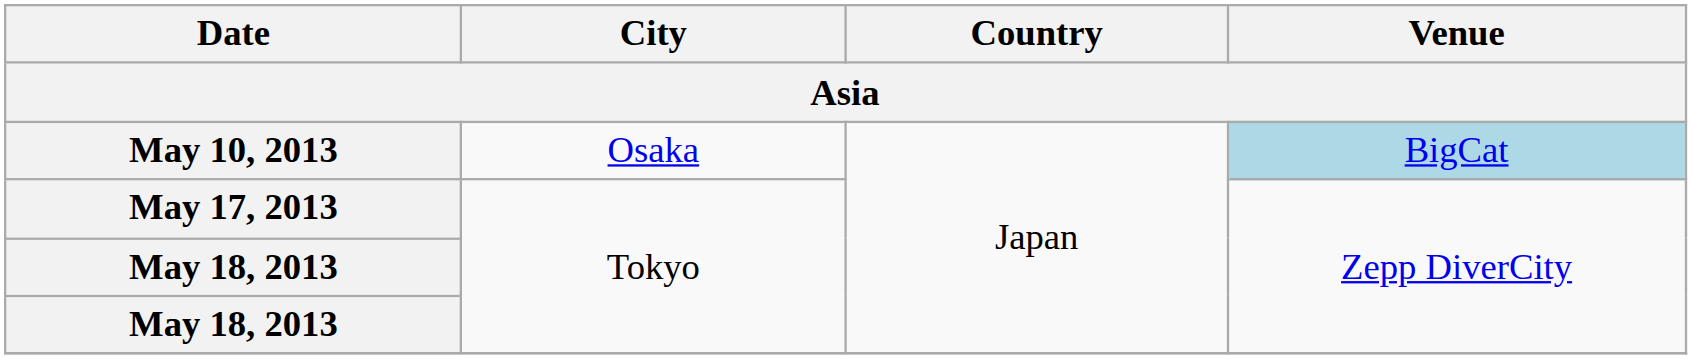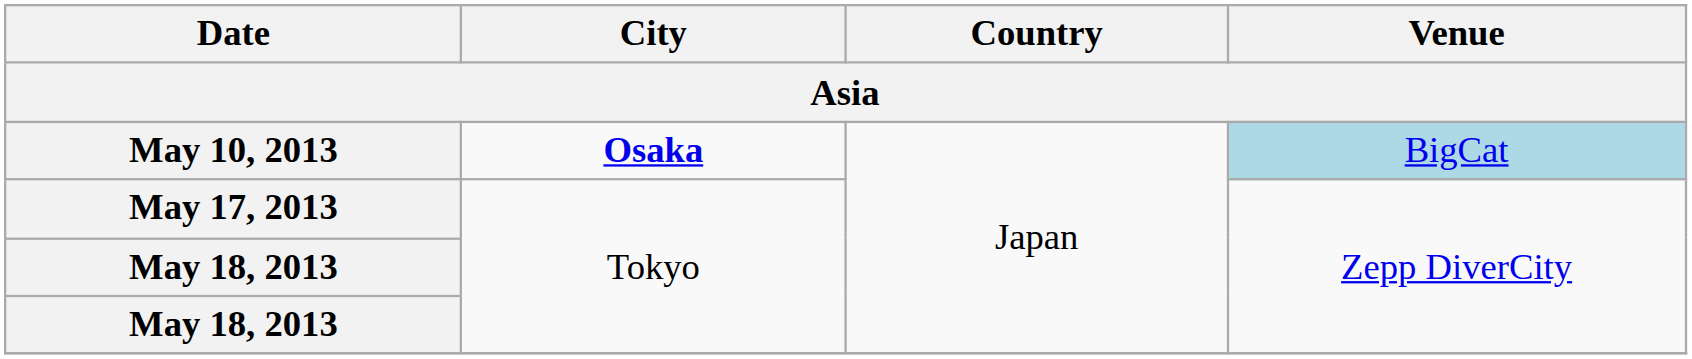(653, 149) normal -> (653, 149) bold
